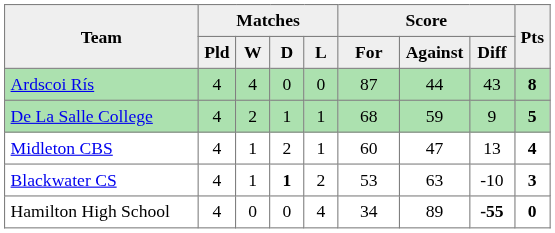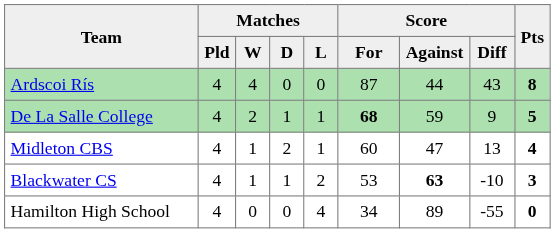(369, 116) normal -> (369, 116) bold
(287, 179) bold -> (287, 179) normal
(434, 179) normal -> (434, 179) bold
(492, 211) bold -> (492, 211) normal
